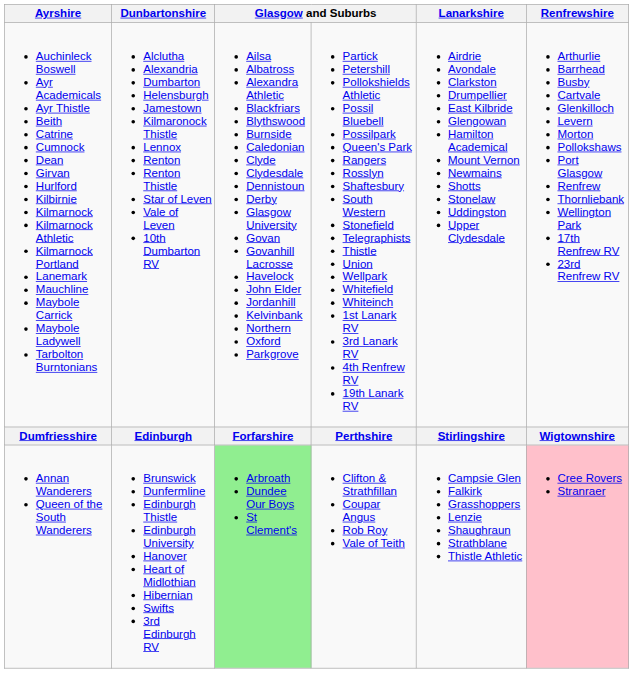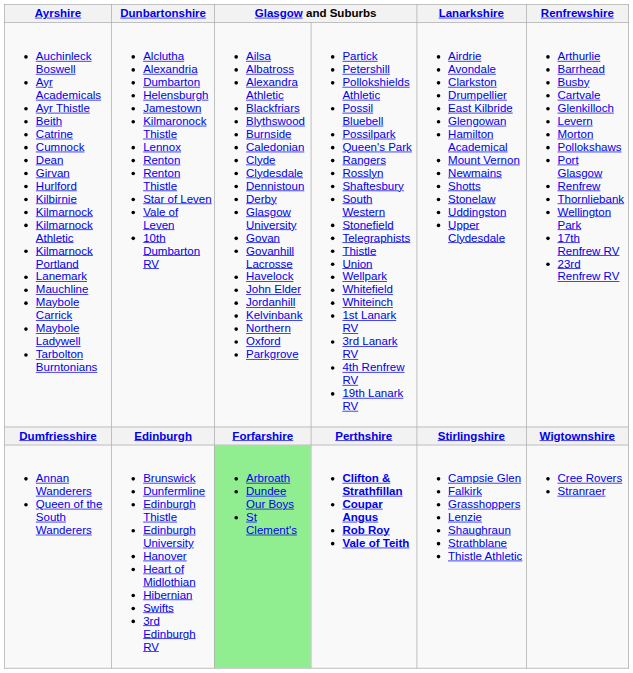(364, 511) normal -> (364, 511) bold
(577, 485) pink background -> (577, 485) no background
